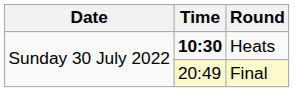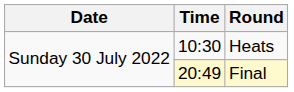(200, 45) bold -> (200, 45) normal
